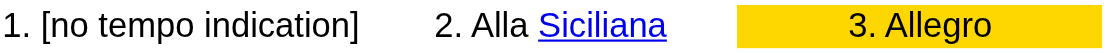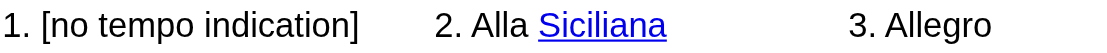(920, 25) gold background -> (920, 25) no background
